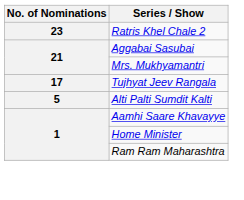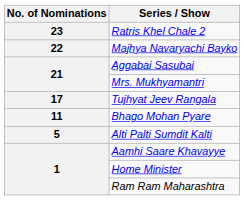+ row: (174, 48)
+ row: (161, 117)
